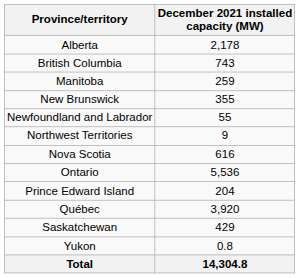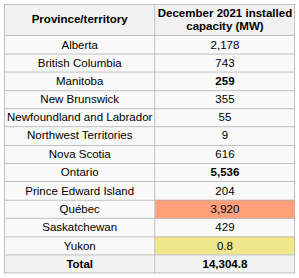(225, 81) normal -> (225, 81) bold
(225, 172) normal -> (225, 172) bold
(225, 209) no background -> (225, 209) lightsalmon background
(225, 245) no background -> (225, 245) khaki background
